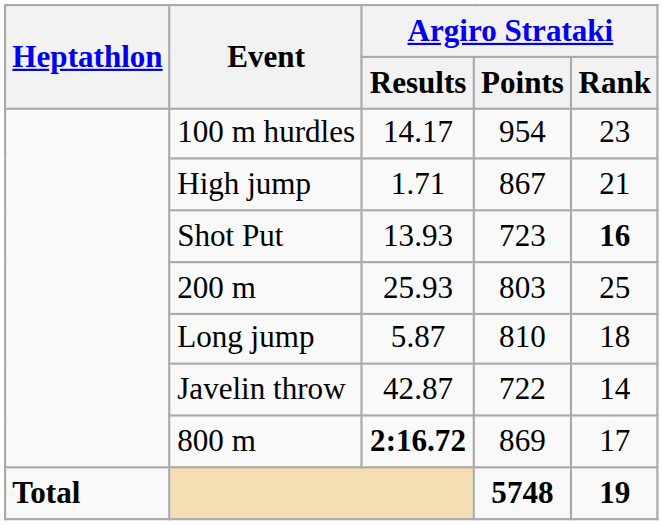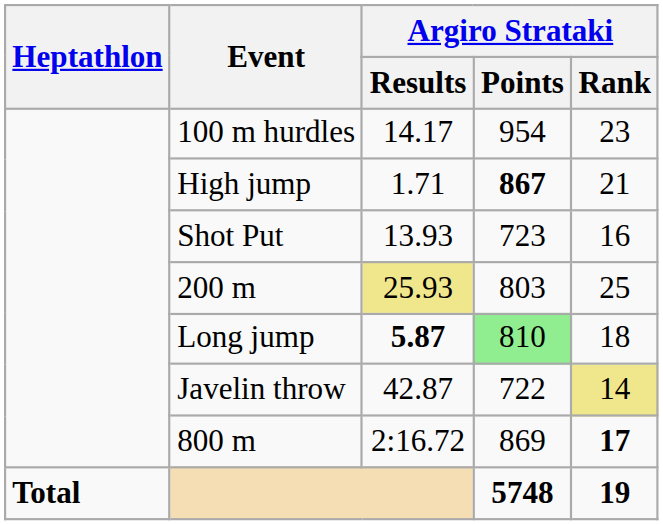(522, 184) normal -> (522, 184) bold
(615, 235) bold -> (615, 235) normal
(418, 287) no background -> (418, 287) khaki background
(418, 338) normal -> (418, 338) bold
(522, 338) no background -> (522, 338) lightgreen background
(615, 389) no background -> (615, 389) khaki background
(418, 440) bold -> (418, 440) normal
(615, 440) normal -> (615, 440) bold
